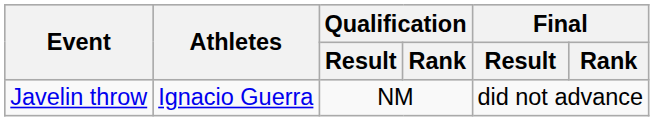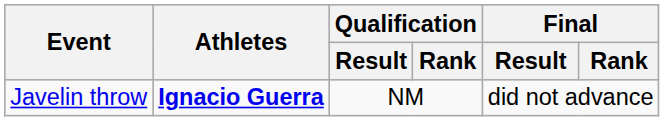(236, 98) normal -> (241, 98) bold
